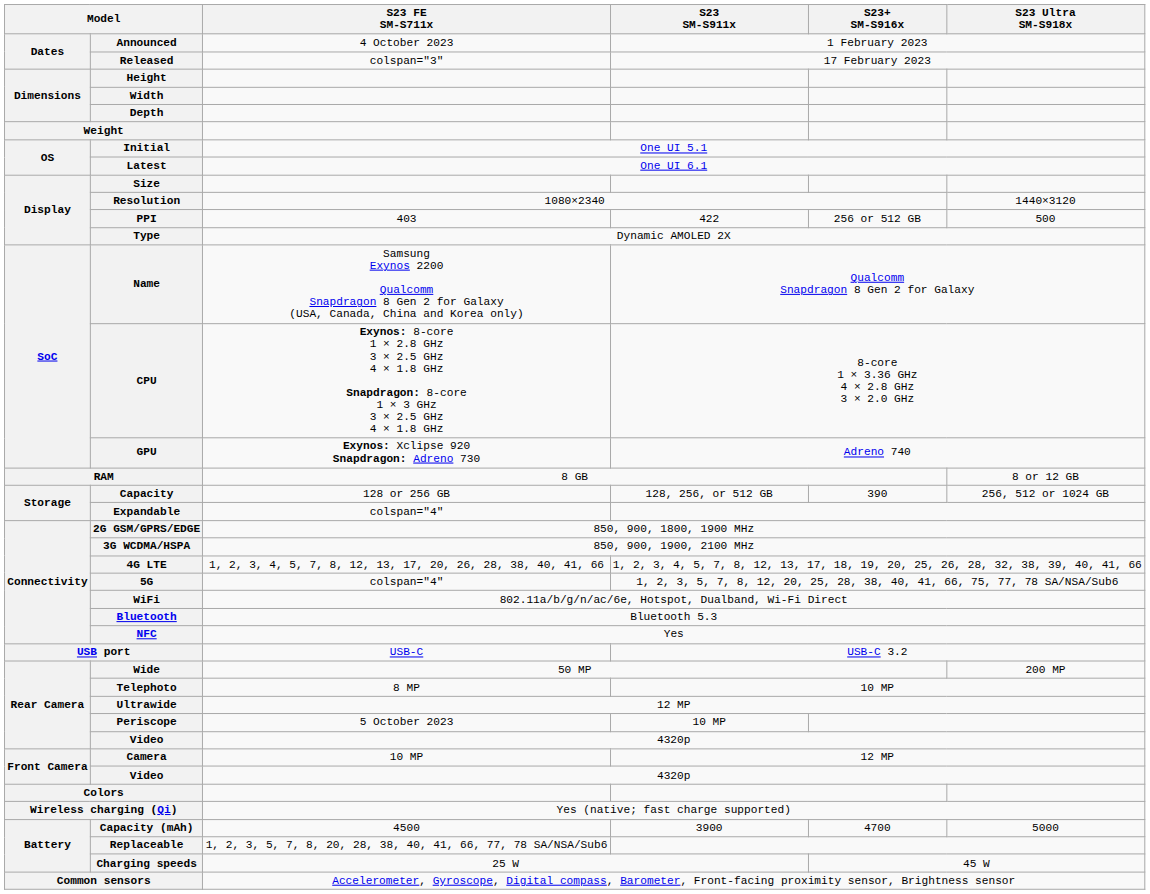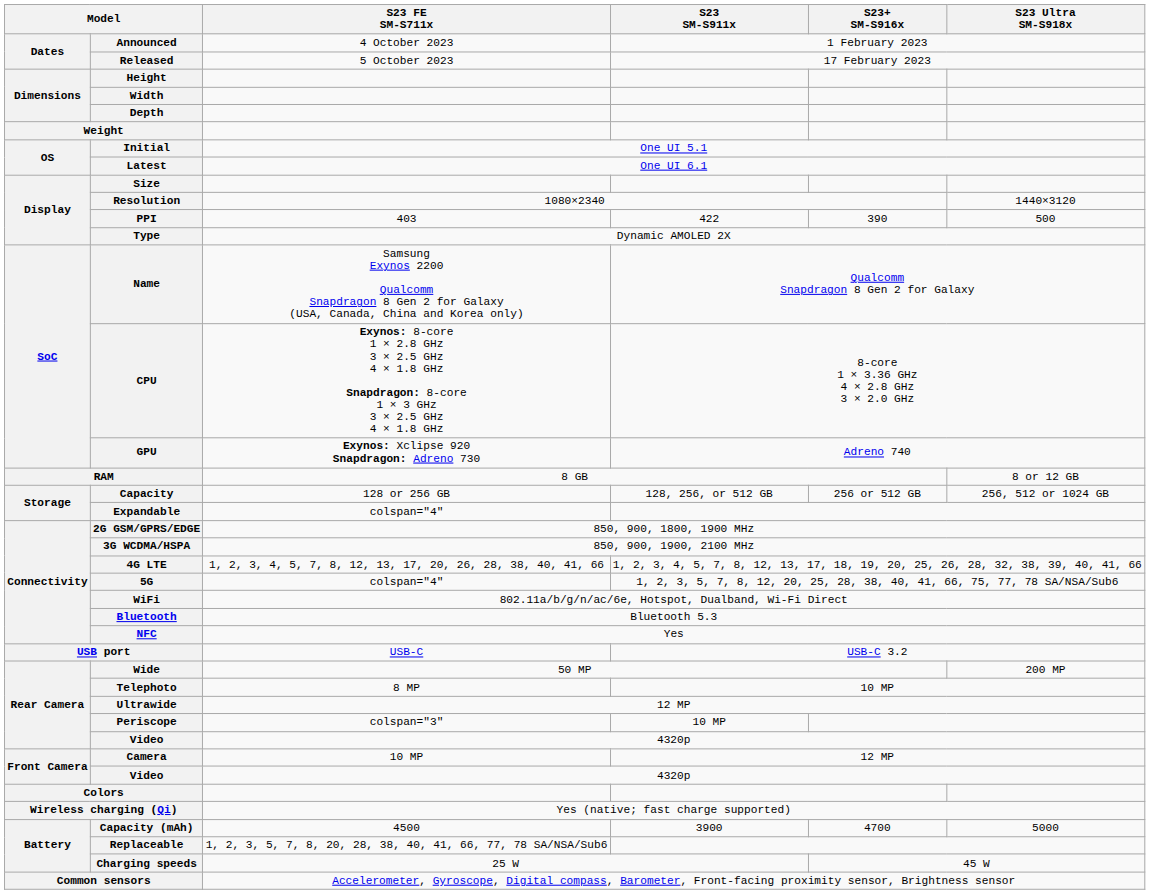(407, 61) colspan="3" -> (407, 61) 5 October 2023
(877, 219) 256 or 512 GB -> (877, 219) 390
(877, 494) 390 -> (877, 494) 256 or 512 GB
(407, 723) 5 October 2023 -> (407, 723) colspan="3"
